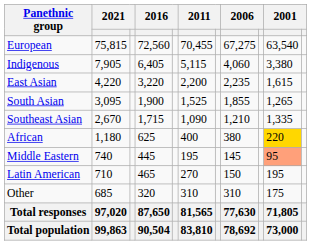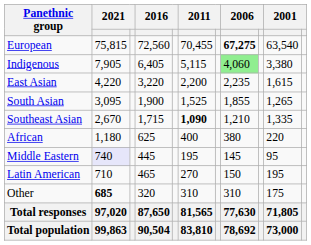(240, 45) normal -> (240, 45) bold
(237, 63) no background -> (237, 63) lightgreen background
(194, 119) normal -> (194, 119) bold
(275, 138) gold background -> (275, 138) no background
(104, 156) no background -> (104, 156) lavender background
(272, 156) lightsalmon background -> (272, 156) no background
(104, 193) normal -> (104, 193) bold
